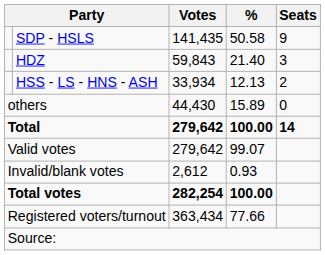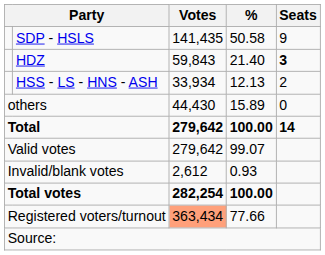(283, 60) normal -> (283, 60) bold
(198, 216) no background -> (198, 216) lightsalmon background
